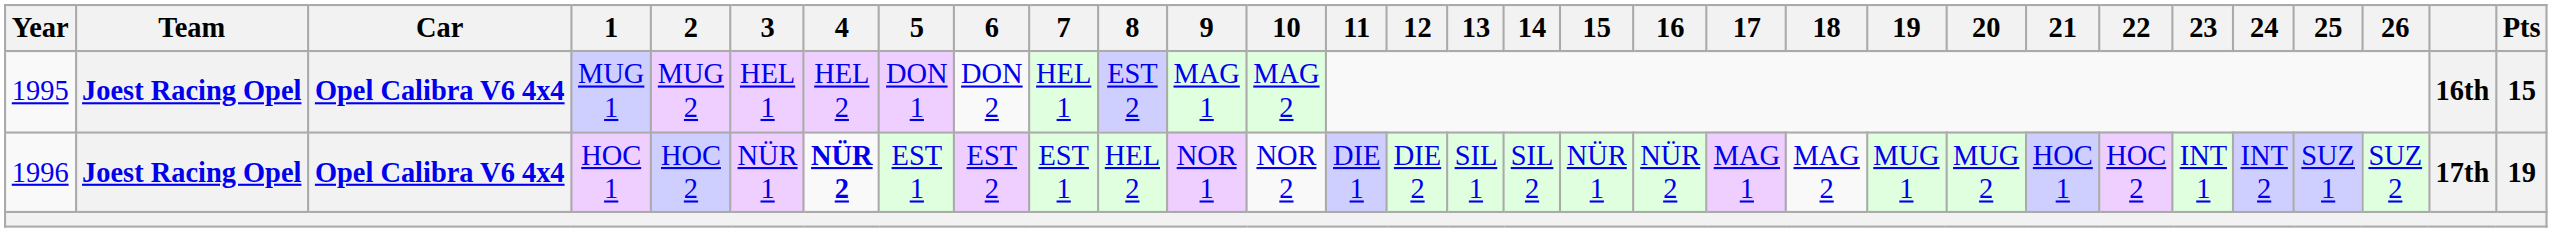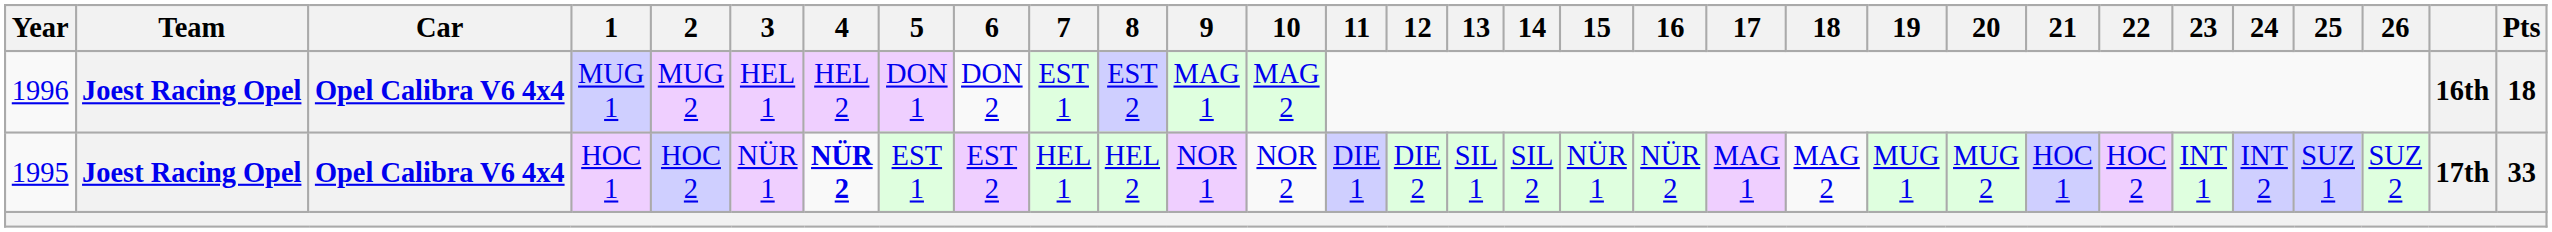(40, 91) 1995 -> (40, 91) 1996
(1064, 91) HEL 1 -> (1064, 91) EST 1
(2522, 91) 15 -> (2522, 91) 18
(40, 171) 1996 -> (40, 171) 1995
(1064, 171) EST 1 -> (1064, 171) HEL 1
(2522, 171) 19 -> (2522, 171) 33
